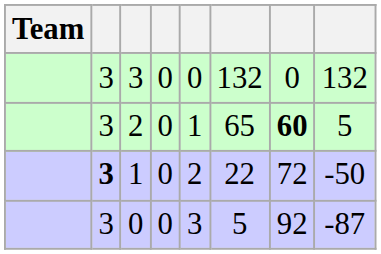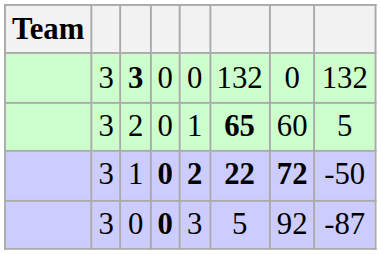(136, 77) normal -> (136, 77) bold
(240, 126) normal -> (240, 126) bold
(292, 126) bold -> (292, 126) normal
(106, 175) bold -> (106, 175) normal
(165, 175) normal -> (165, 175) bold
(195, 175) normal -> (195, 175) bold
(240, 175) normal -> (240, 175) bold
(292, 175) normal -> (292, 175) bold
(165, 223) normal -> (165, 223) bold
